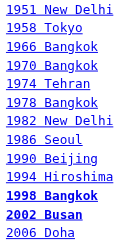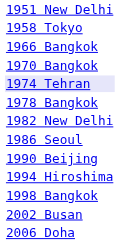(48, 84) no background -> (48, 84) lavender background
(52, 195) bold -> (52, 195) normal
(44, 214) bold -> (44, 214) normal
